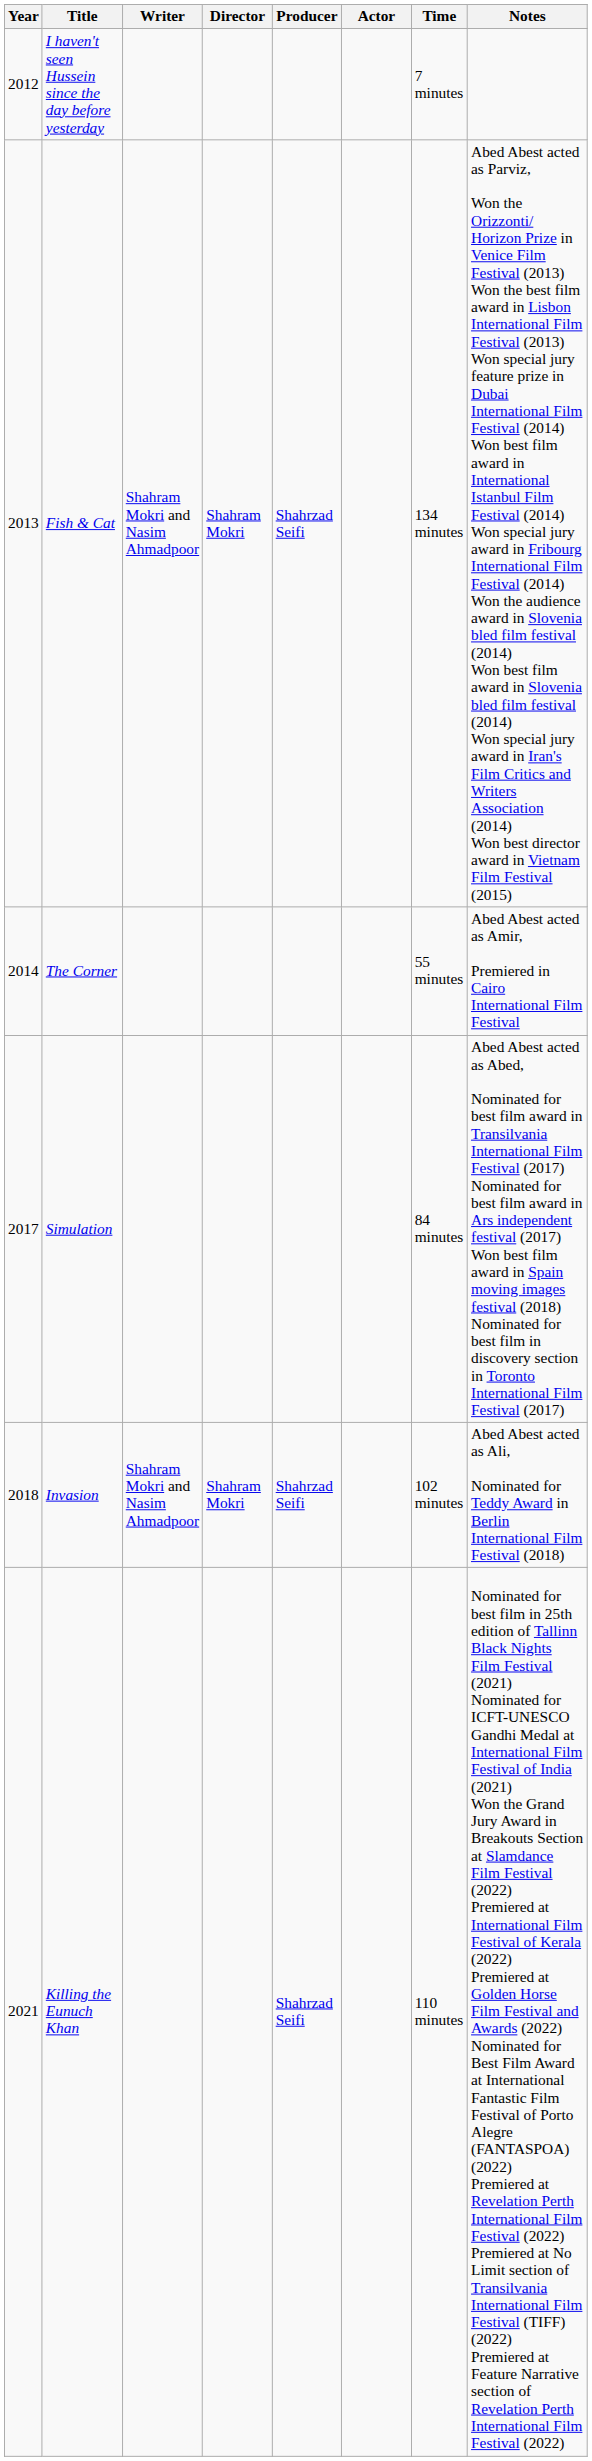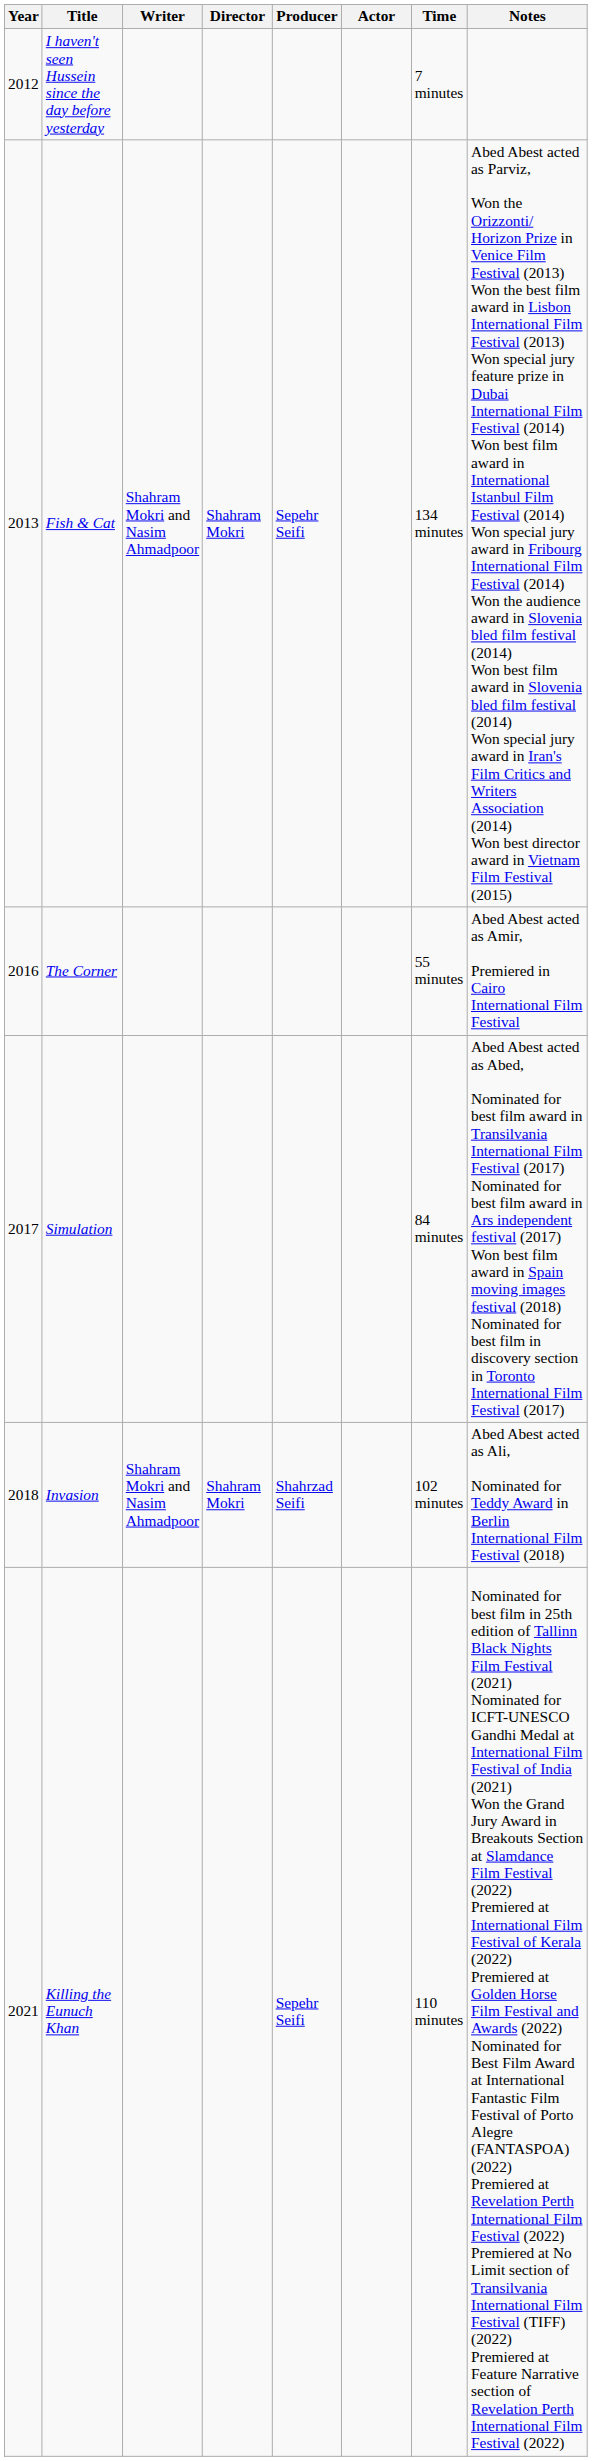(304, 523) Shahrzad Seifi -> (297, 523) Sepehr Seifi
(23, 971) 2014 -> (23, 971) 2016
(304, 2011) Shahrzad Seifi -> (297, 2011) Sepehr Seifi
